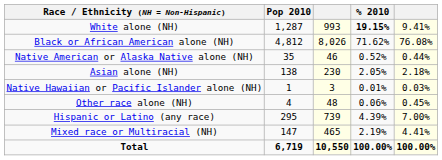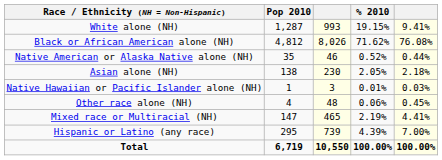(373, 27) bold -> (373, 27) normal
rows swapped: (134, 132) <-> (134, 117)
